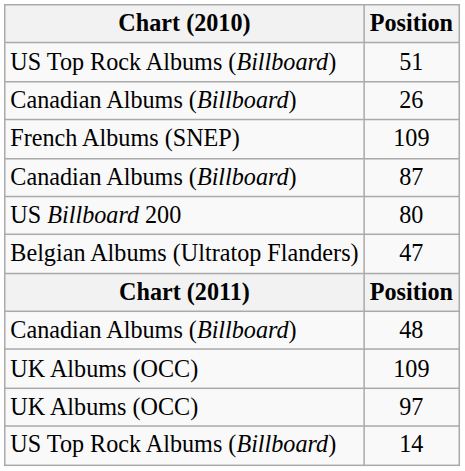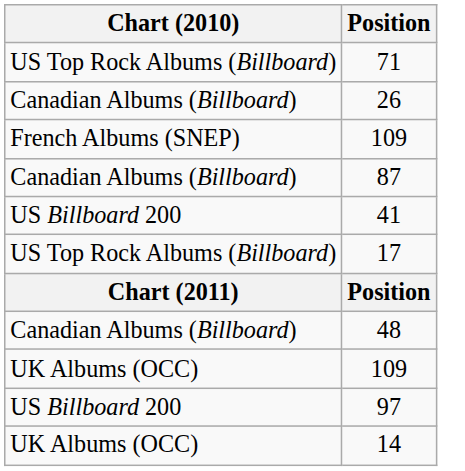(411, 61) 51 -> (389, 61) 71
(411, 215) 80 -> (389, 215) 41
(184, 253) Belgian Albums (Ultratop Flanders) -> (173, 253) US Top Rock Albums (Billboard)
(411, 253) 47 -> (389, 253) 17
(104, 406) UK Albums (OCC) -> (96, 406) US Billboard 200
(173, 445) US Top Rock Albums (Billboard) -> (104, 445) UK Albums (OCC)
